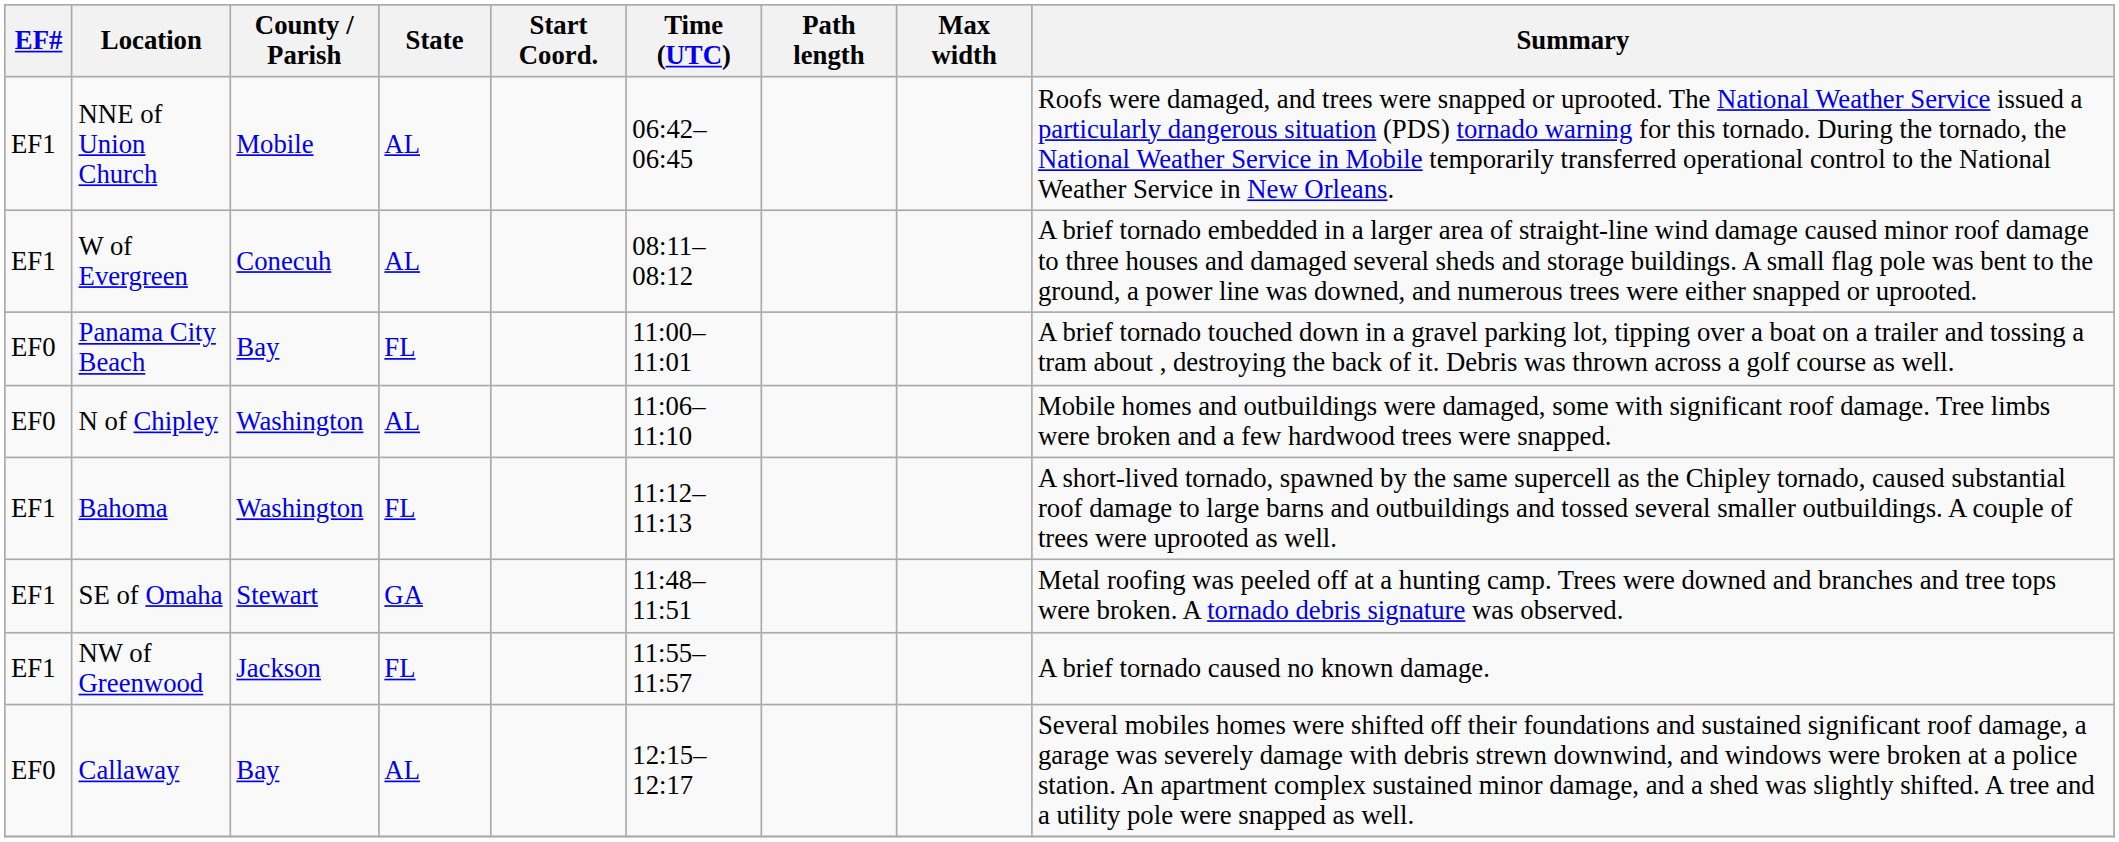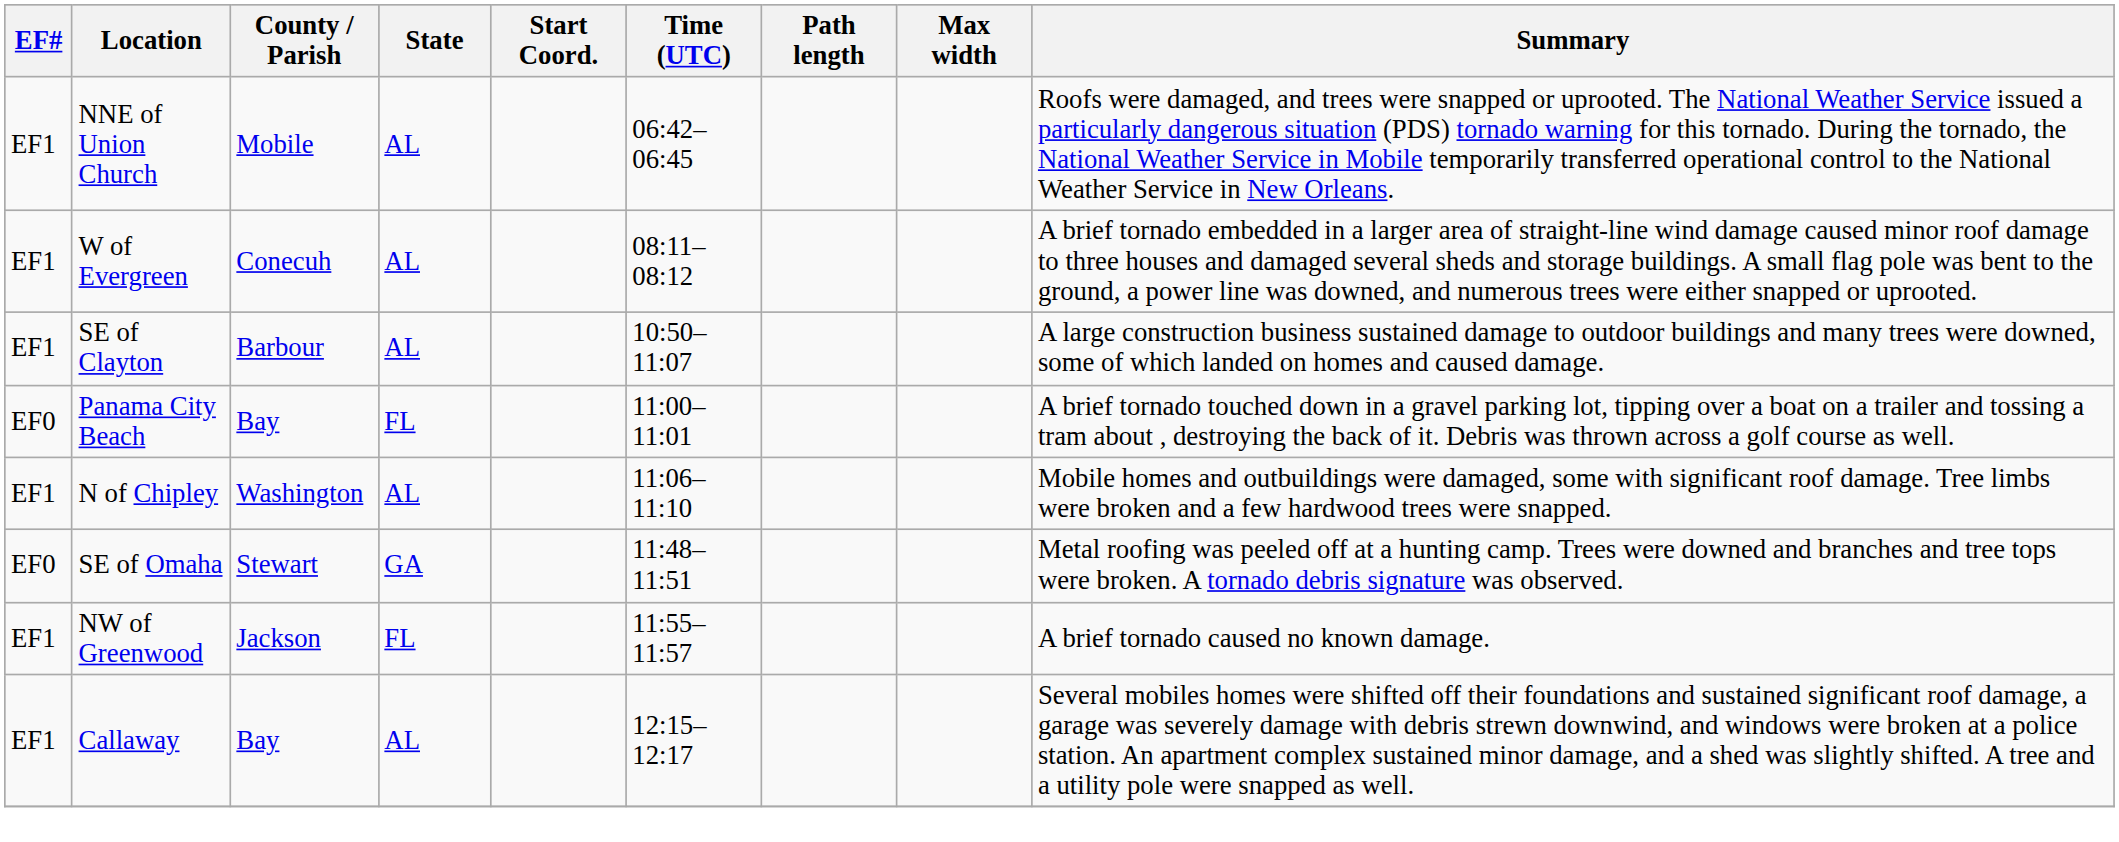+ row: (121, 348)
(33, 420) EF0 -> (33, 493) EF1
- row: (123, 508)
(33, 595) EF1 -> (33, 565) EF0
(33, 770) EF0 -> (33, 740) EF1
